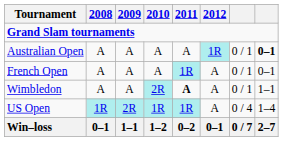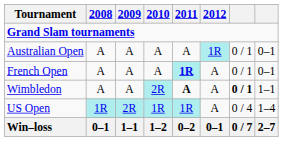(267, 51) bold -> (267, 51) normal
(186, 70) normal -> (186, 70) bold
(242, 89) normal -> (242, 89) bold
